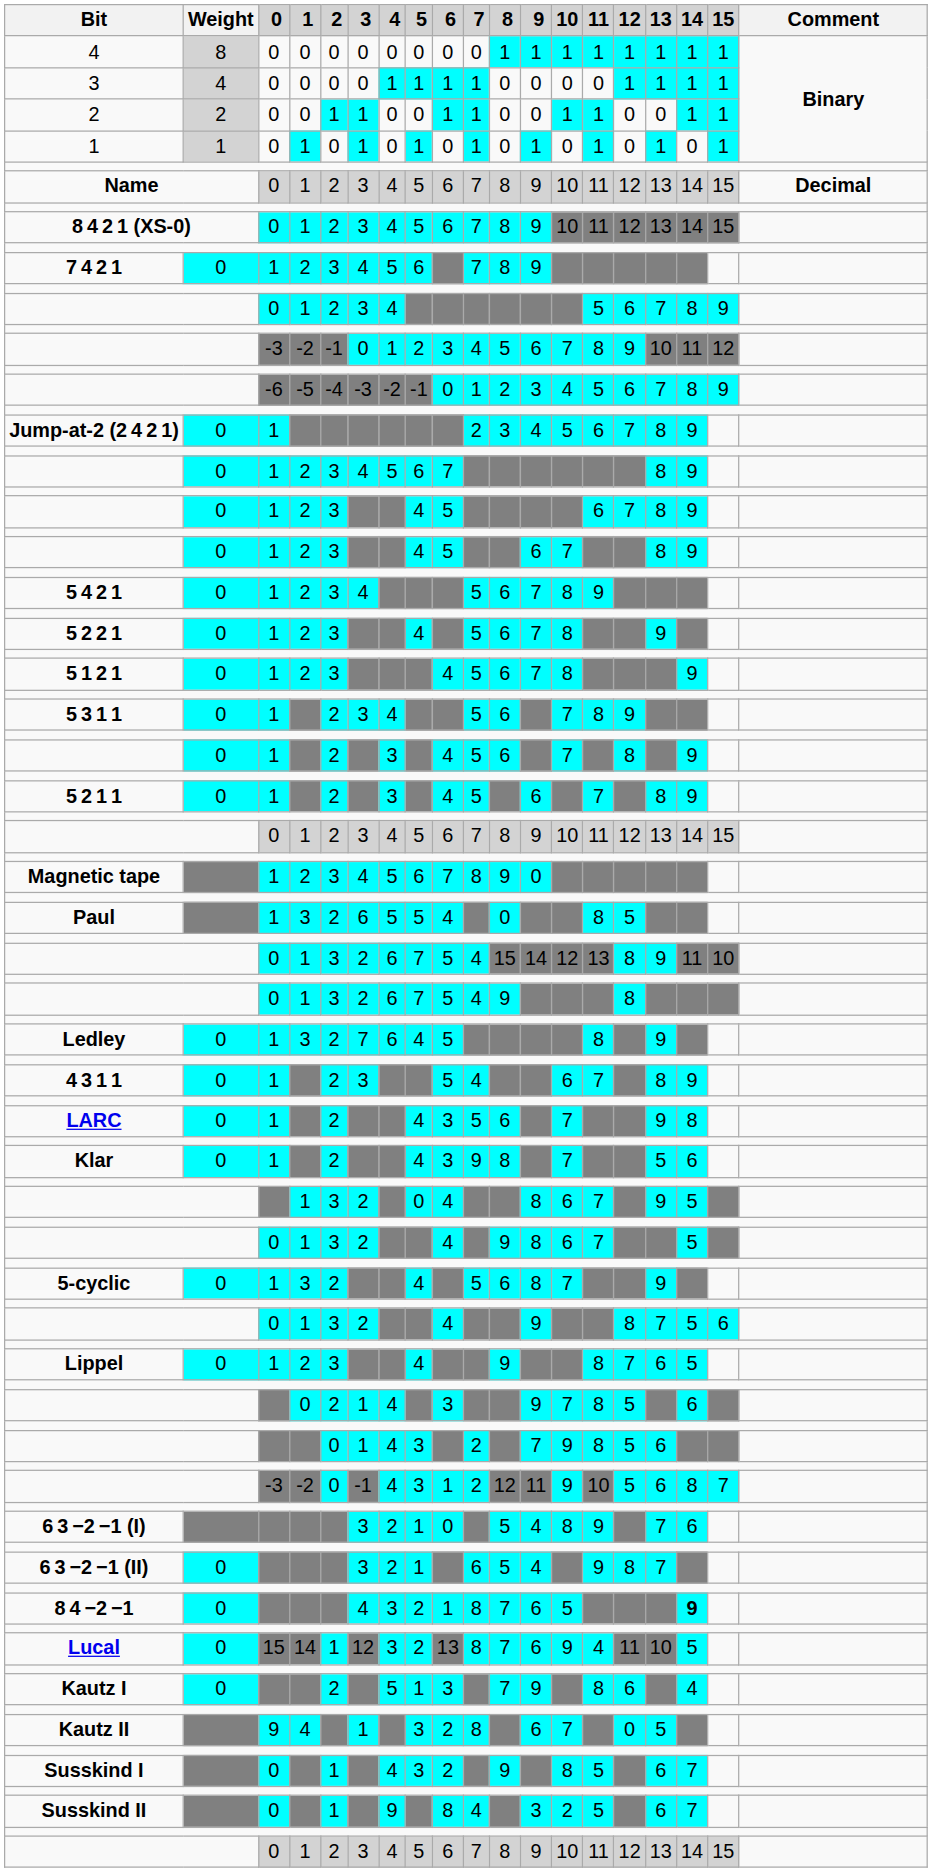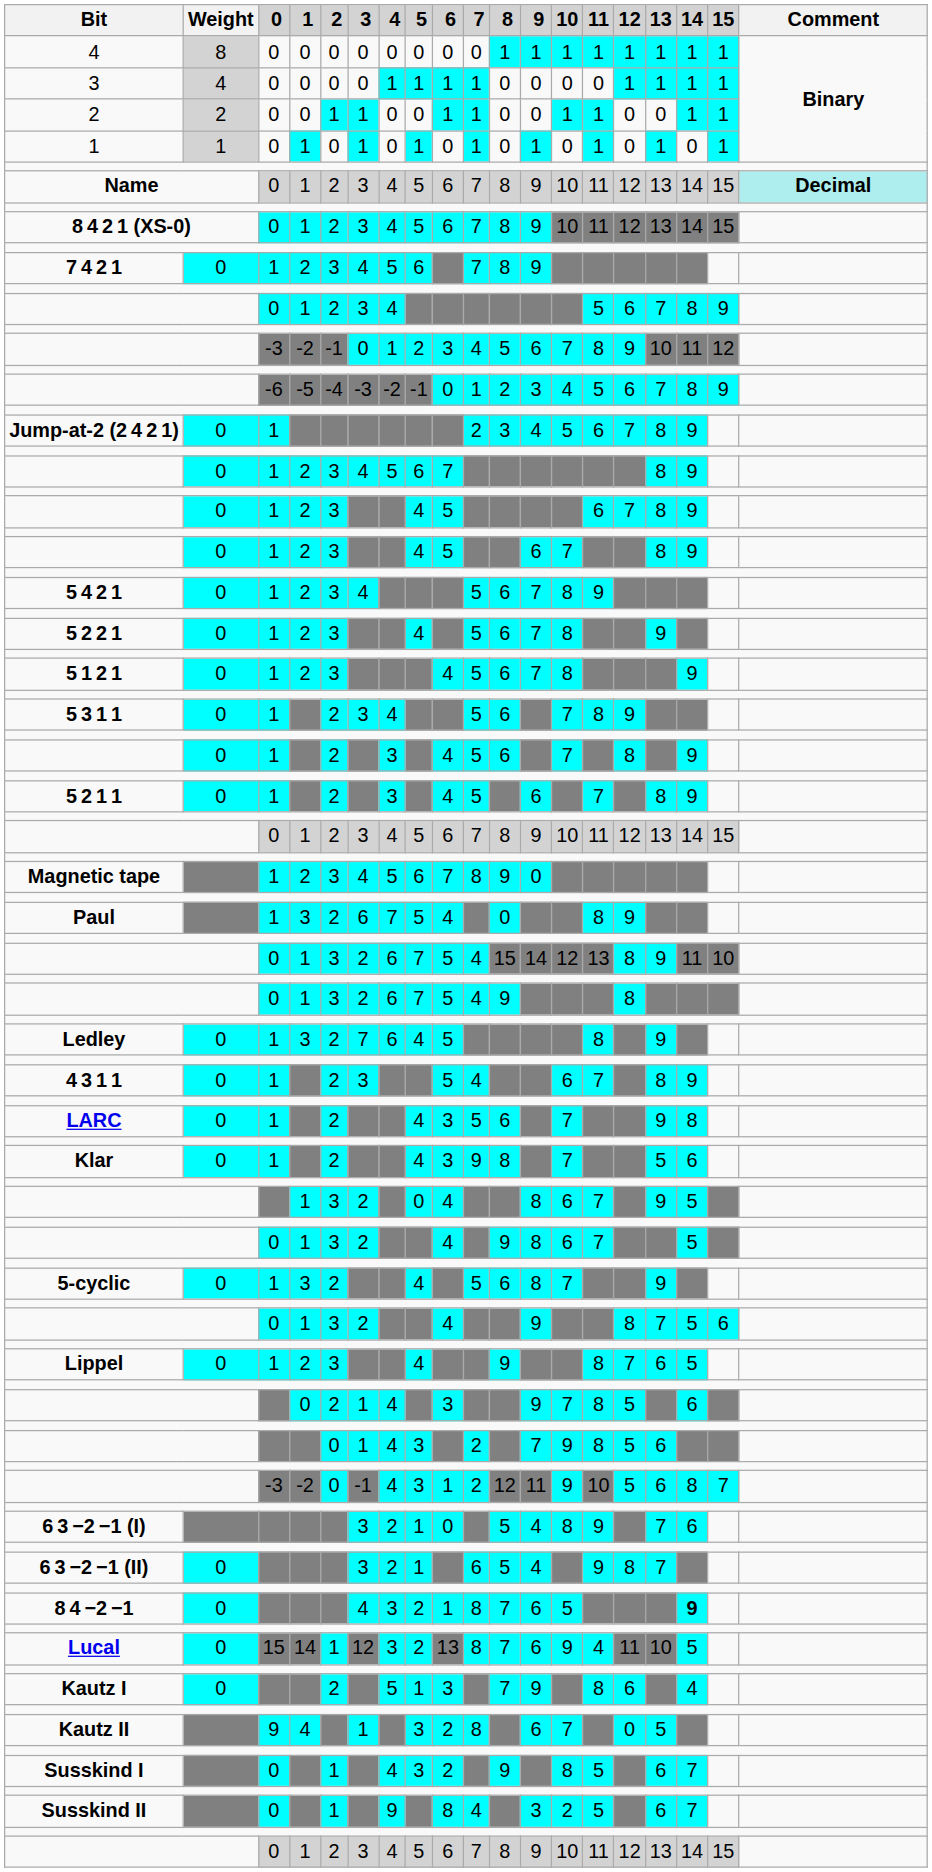(833, 186) no background -> (833, 186) paleturquoise background
(392, 917) 5 -> (392, 917) 7
(630, 917) 5 -> (630, 917) 9
